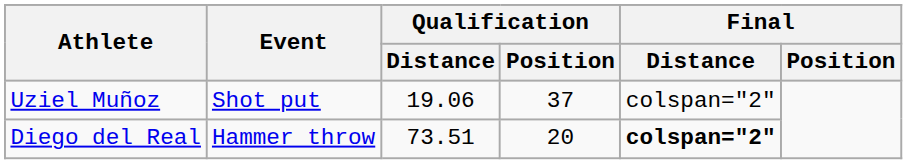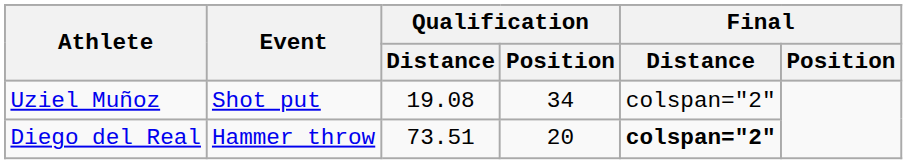(441, 100) 19.06 -> (441, 100) 19.08
(560, 100) 37 -> (560, 100) 34
